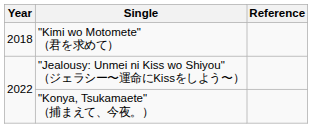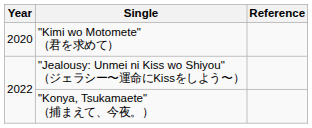(20, 39) 2018 -> (20, 39) 2020
